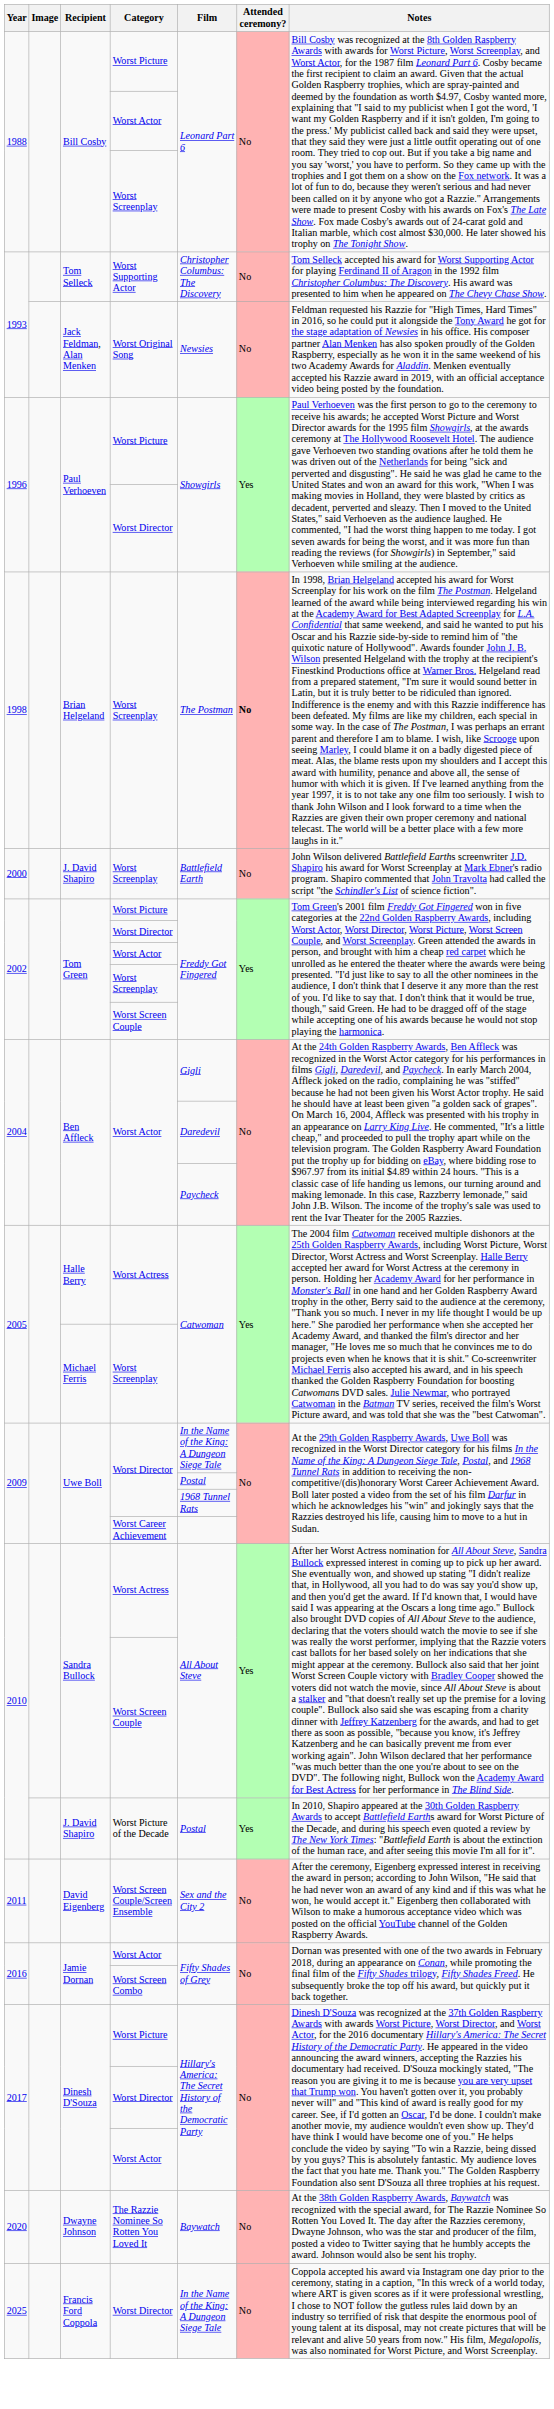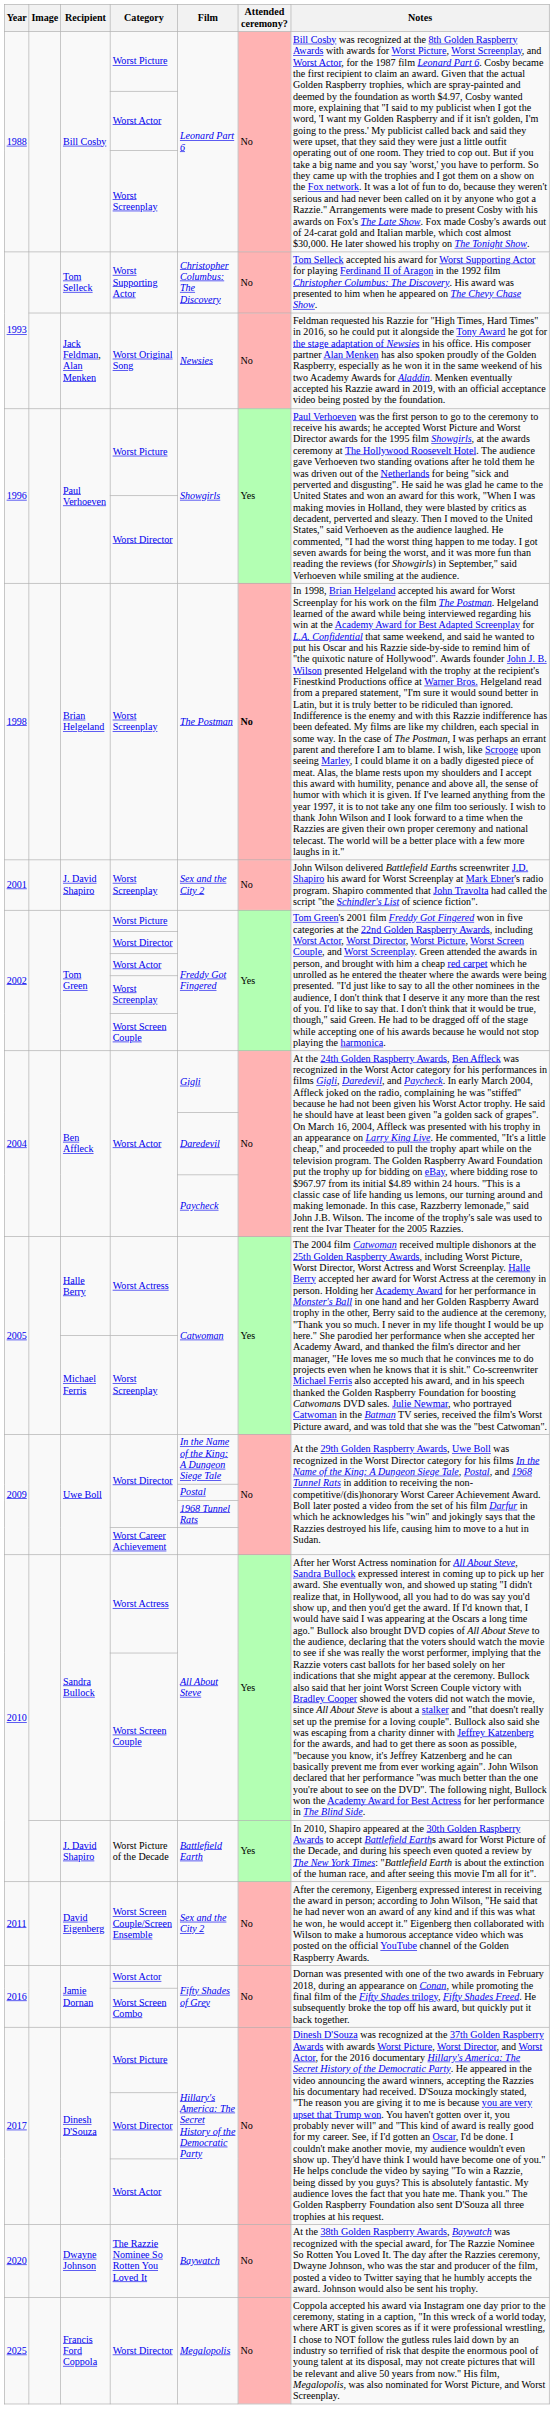(17, 873) 2000 -> (17, 885) 2001
(201, 873) Battlefield Earth -> (203, 885) Sex and the City 2
(193, 1828) Postal -> (201, 1851) Battlefield Earth
(205, 2311) In the Name of the King: A Dungeon Siege Tale -> (205, 2350) Megalopolis
